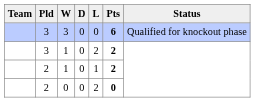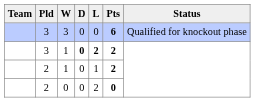(82, 50) normal -> (82, 50) bold
(96, 50) normal -> (96, 50) bold
